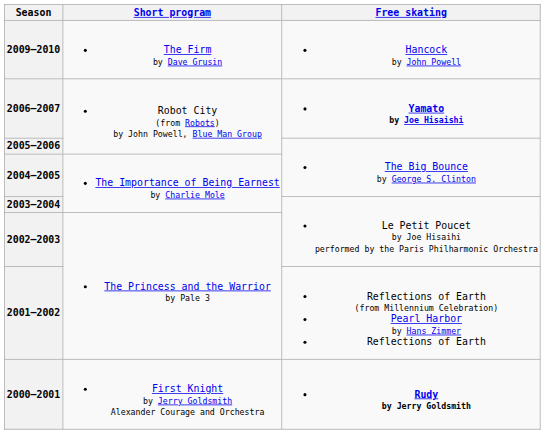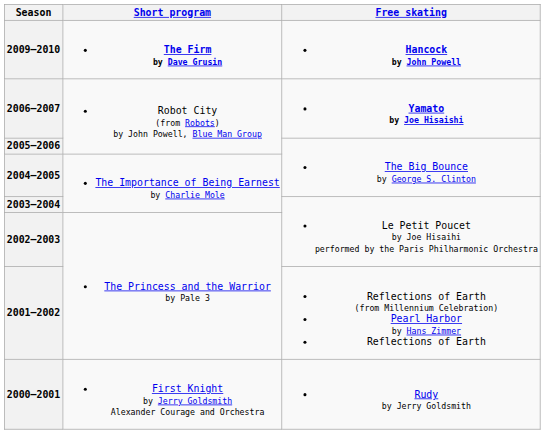(172, 56) normal -> (172, 56) bold
(411, 56) normal -> (411, 56) bold
(411, 400) bold -> (411, 400) normal
